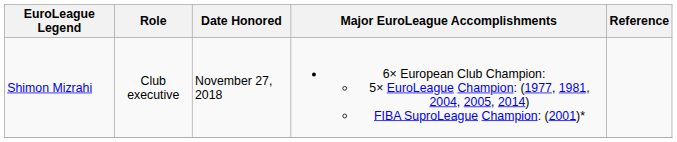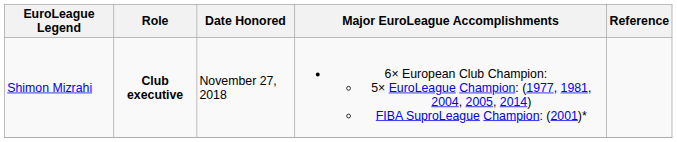(153, 87) normal -> (155, 87) bold
